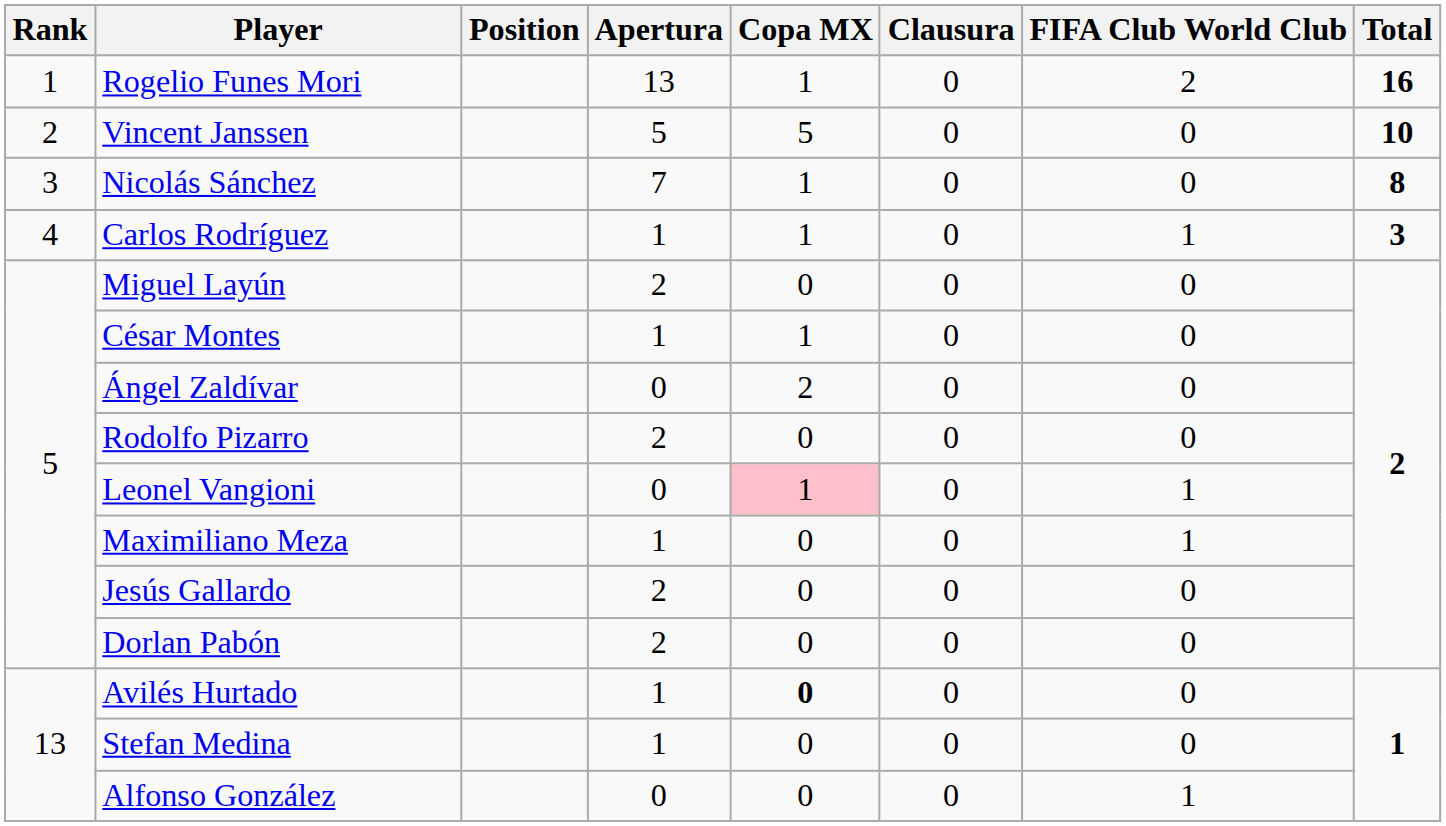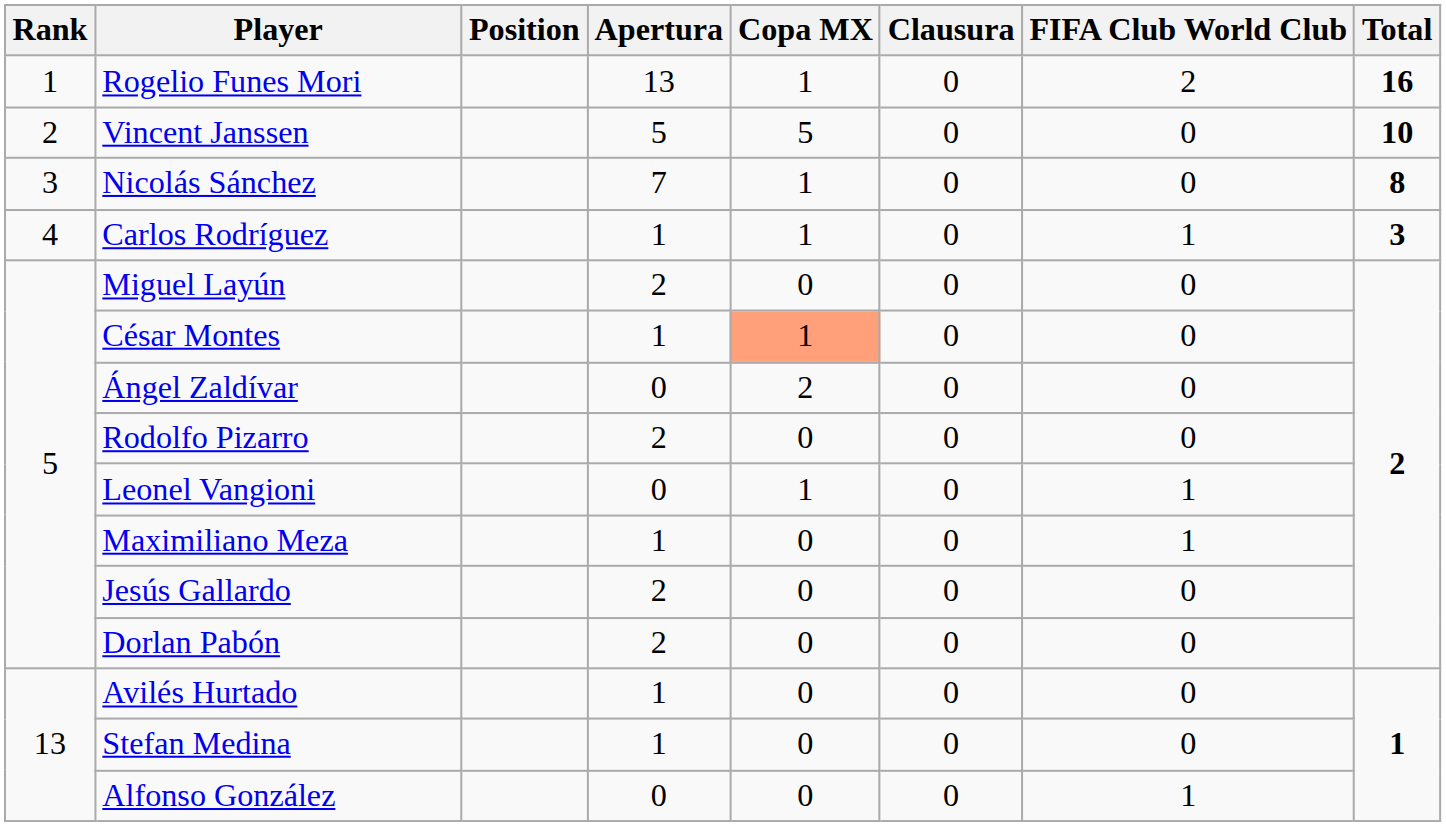(805, 336) no background -> (805, 336) lightsalmon background
(805, 489) pink background -> (805, 489) no background
(805, 693) bold -> (805, 693) normal
